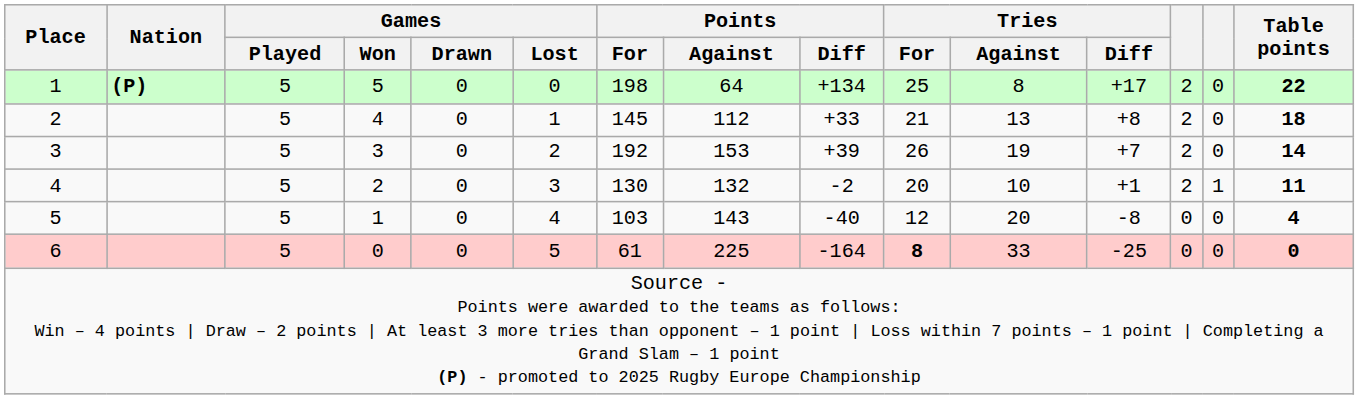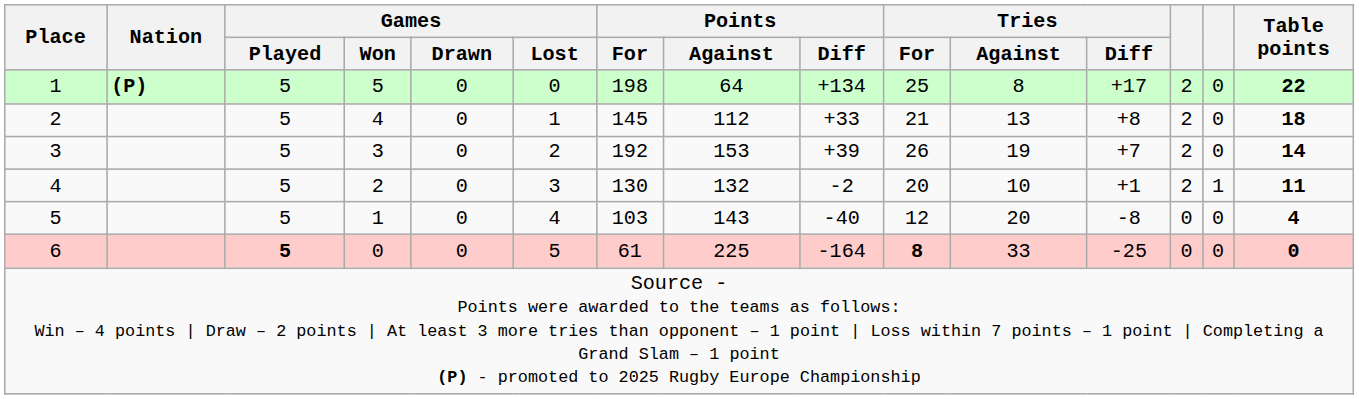(285, 251) normal -> (285, 251) bold
